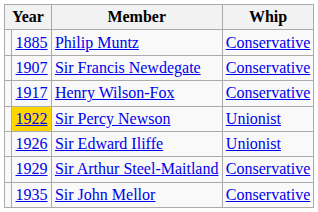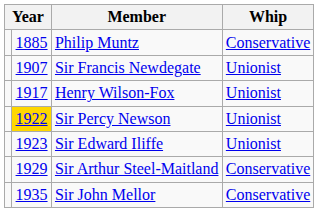(268, 67) Conservative -> (253, 67) Unionist
(268, 93) Conservative -> (253, 93) Unionist
(32, 144) 1926 -> (32, 144) 1923
